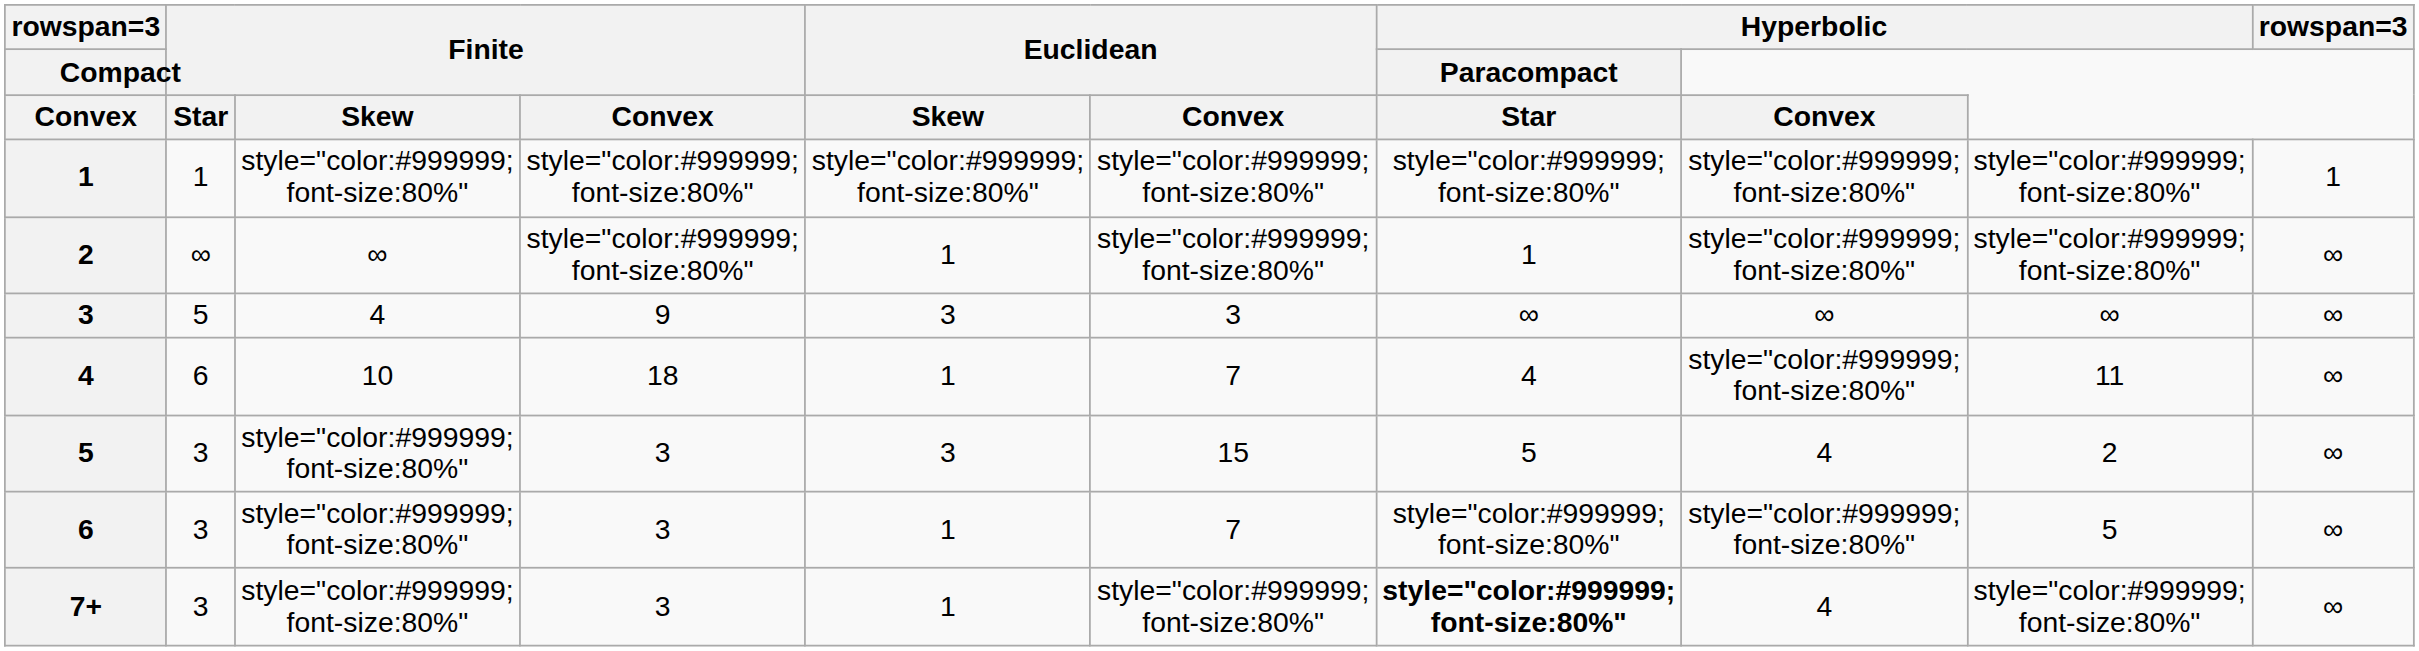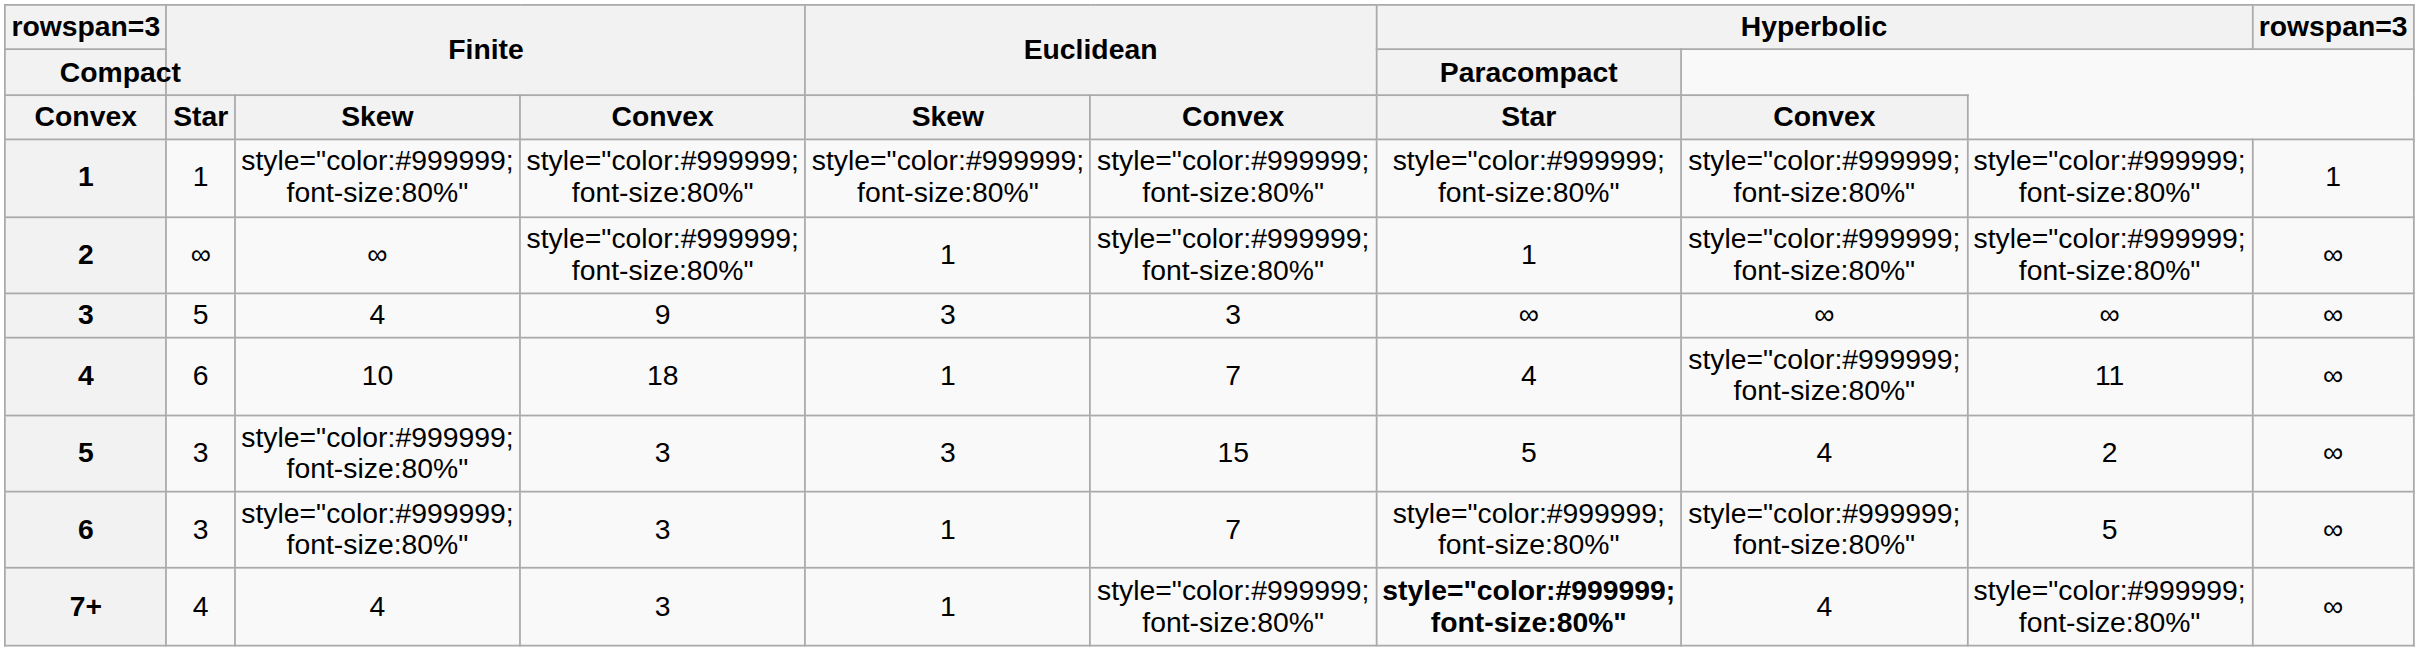(201, 606) 3 -> (201, 606) 4
(377, 606) style="color:#999999; font-size:80%" -> (377, 606) 4
